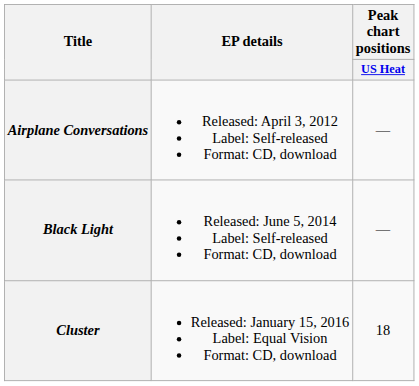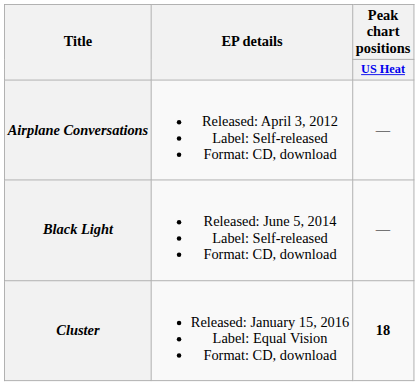(383, 330) normal -> (383, 330) bold
